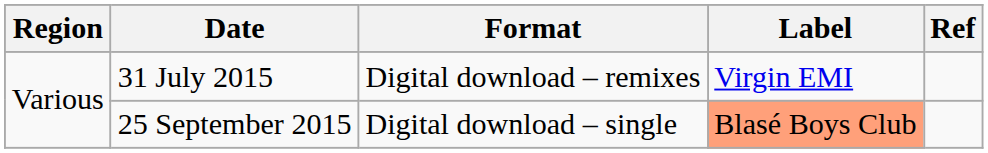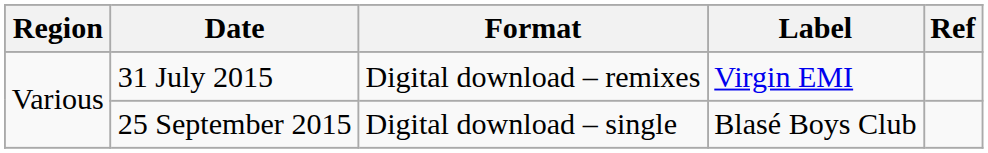(815, 123) lightsalmon background -> (815, 123) no background
